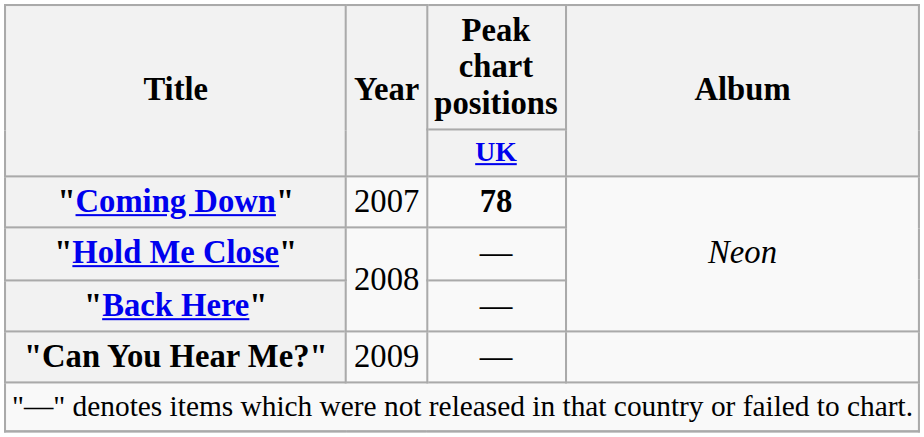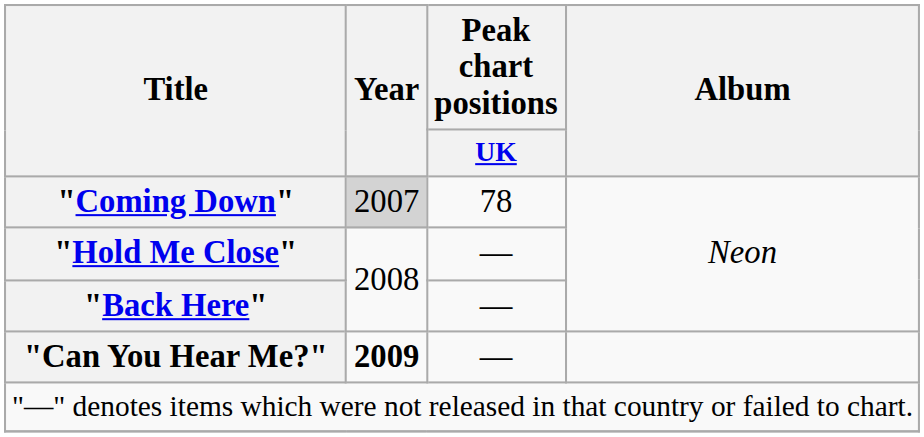(387, 201) no background -> (387, 201) lightgrey background
(496, 201) bold -> (496, 201) normal
(387, 356) normal -> (387, 356) bold
